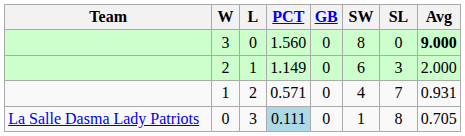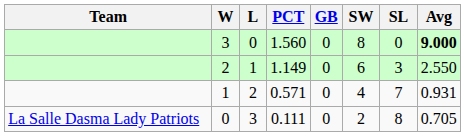(439, 67) 2.000 -> (439, 67) 2.550
(288, 118) lightblue background -> (288, 118) no background
(361, 118) 1 -> (361, 118) 2
